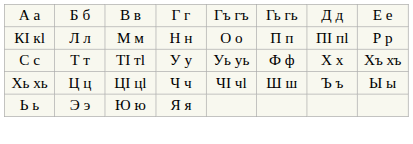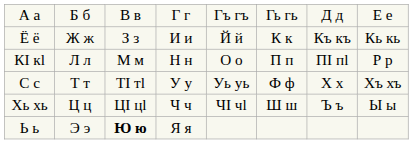+ row: (30, 38)
(130, 105) normal -> (130, 128) bold
